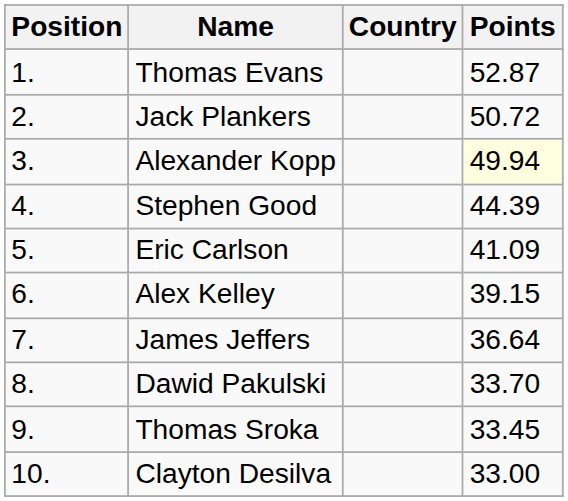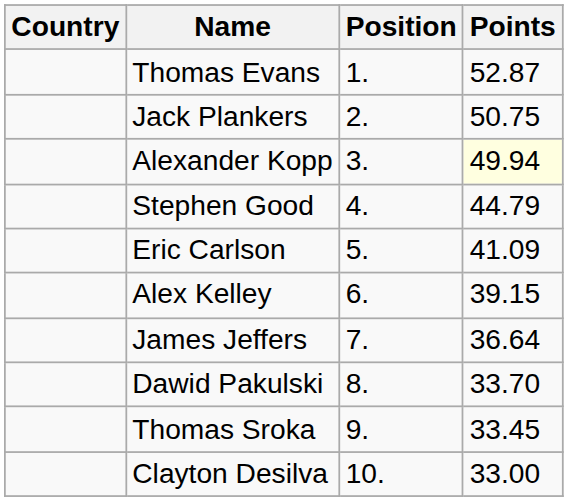columns swapped: (67, 26) <-> (403, 26)
(505, 116) 50.72 -> (505, 116) 50.75
(505, 205) 44.39 -> (505, 205) 44.79
